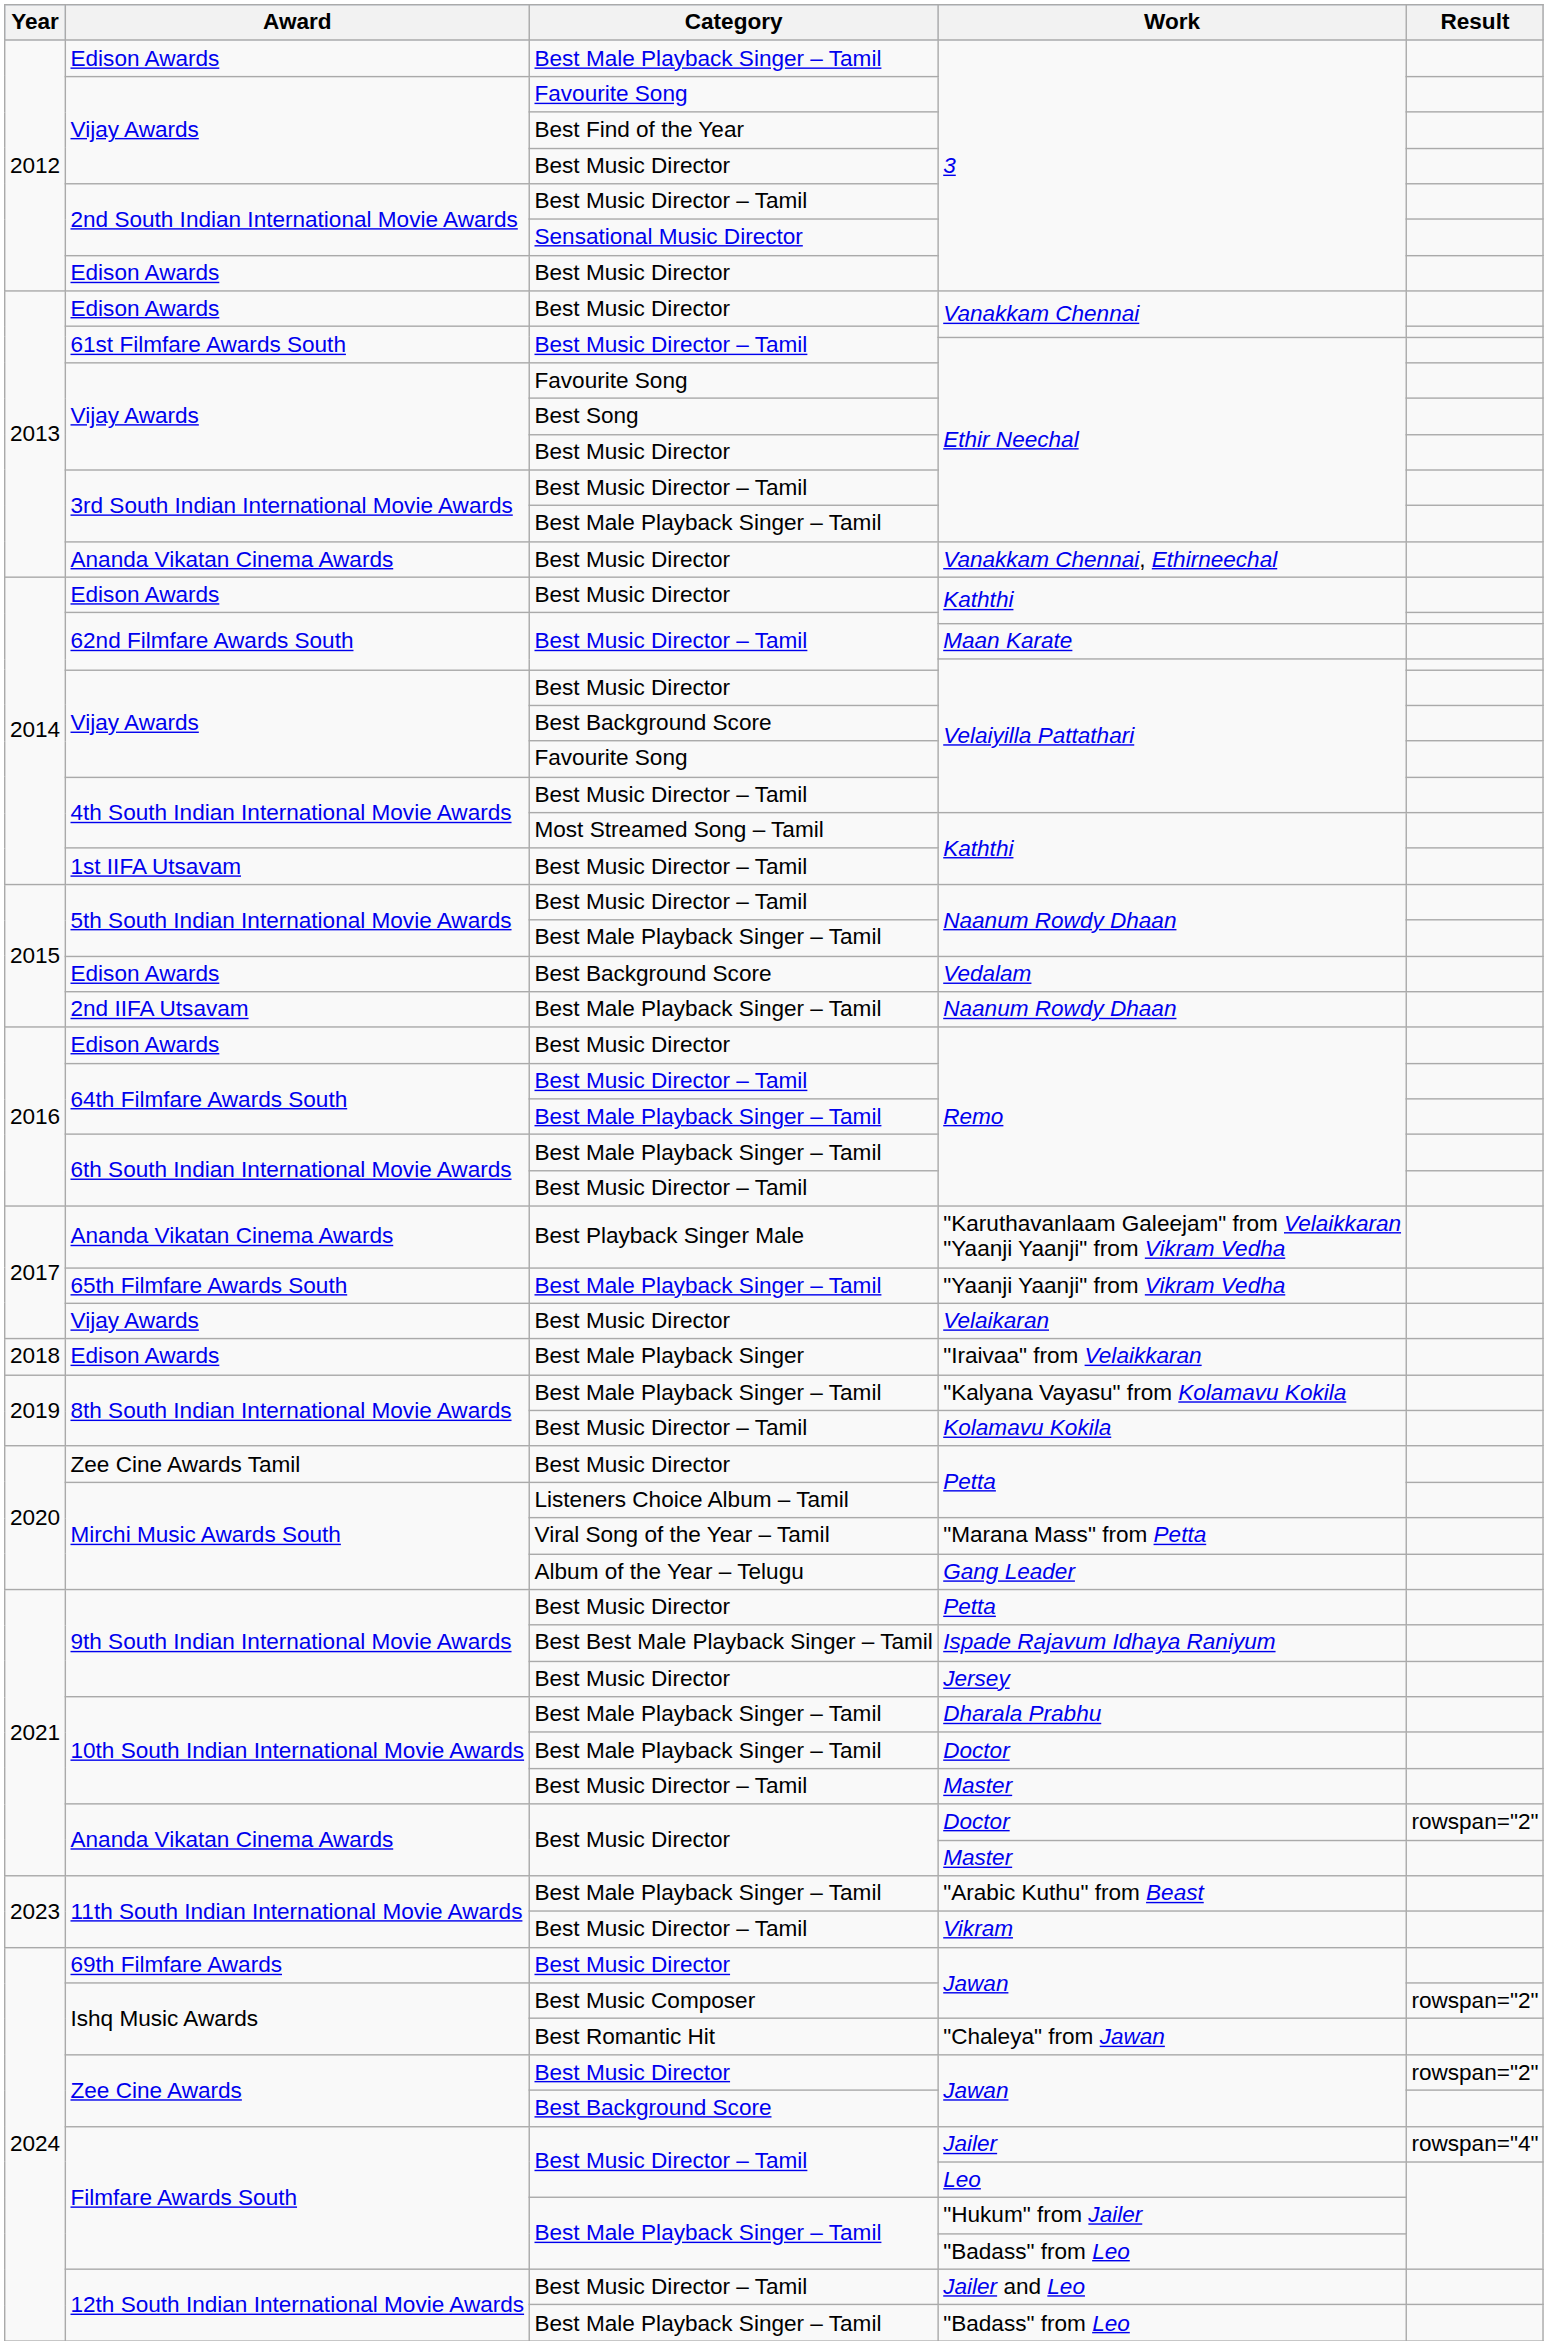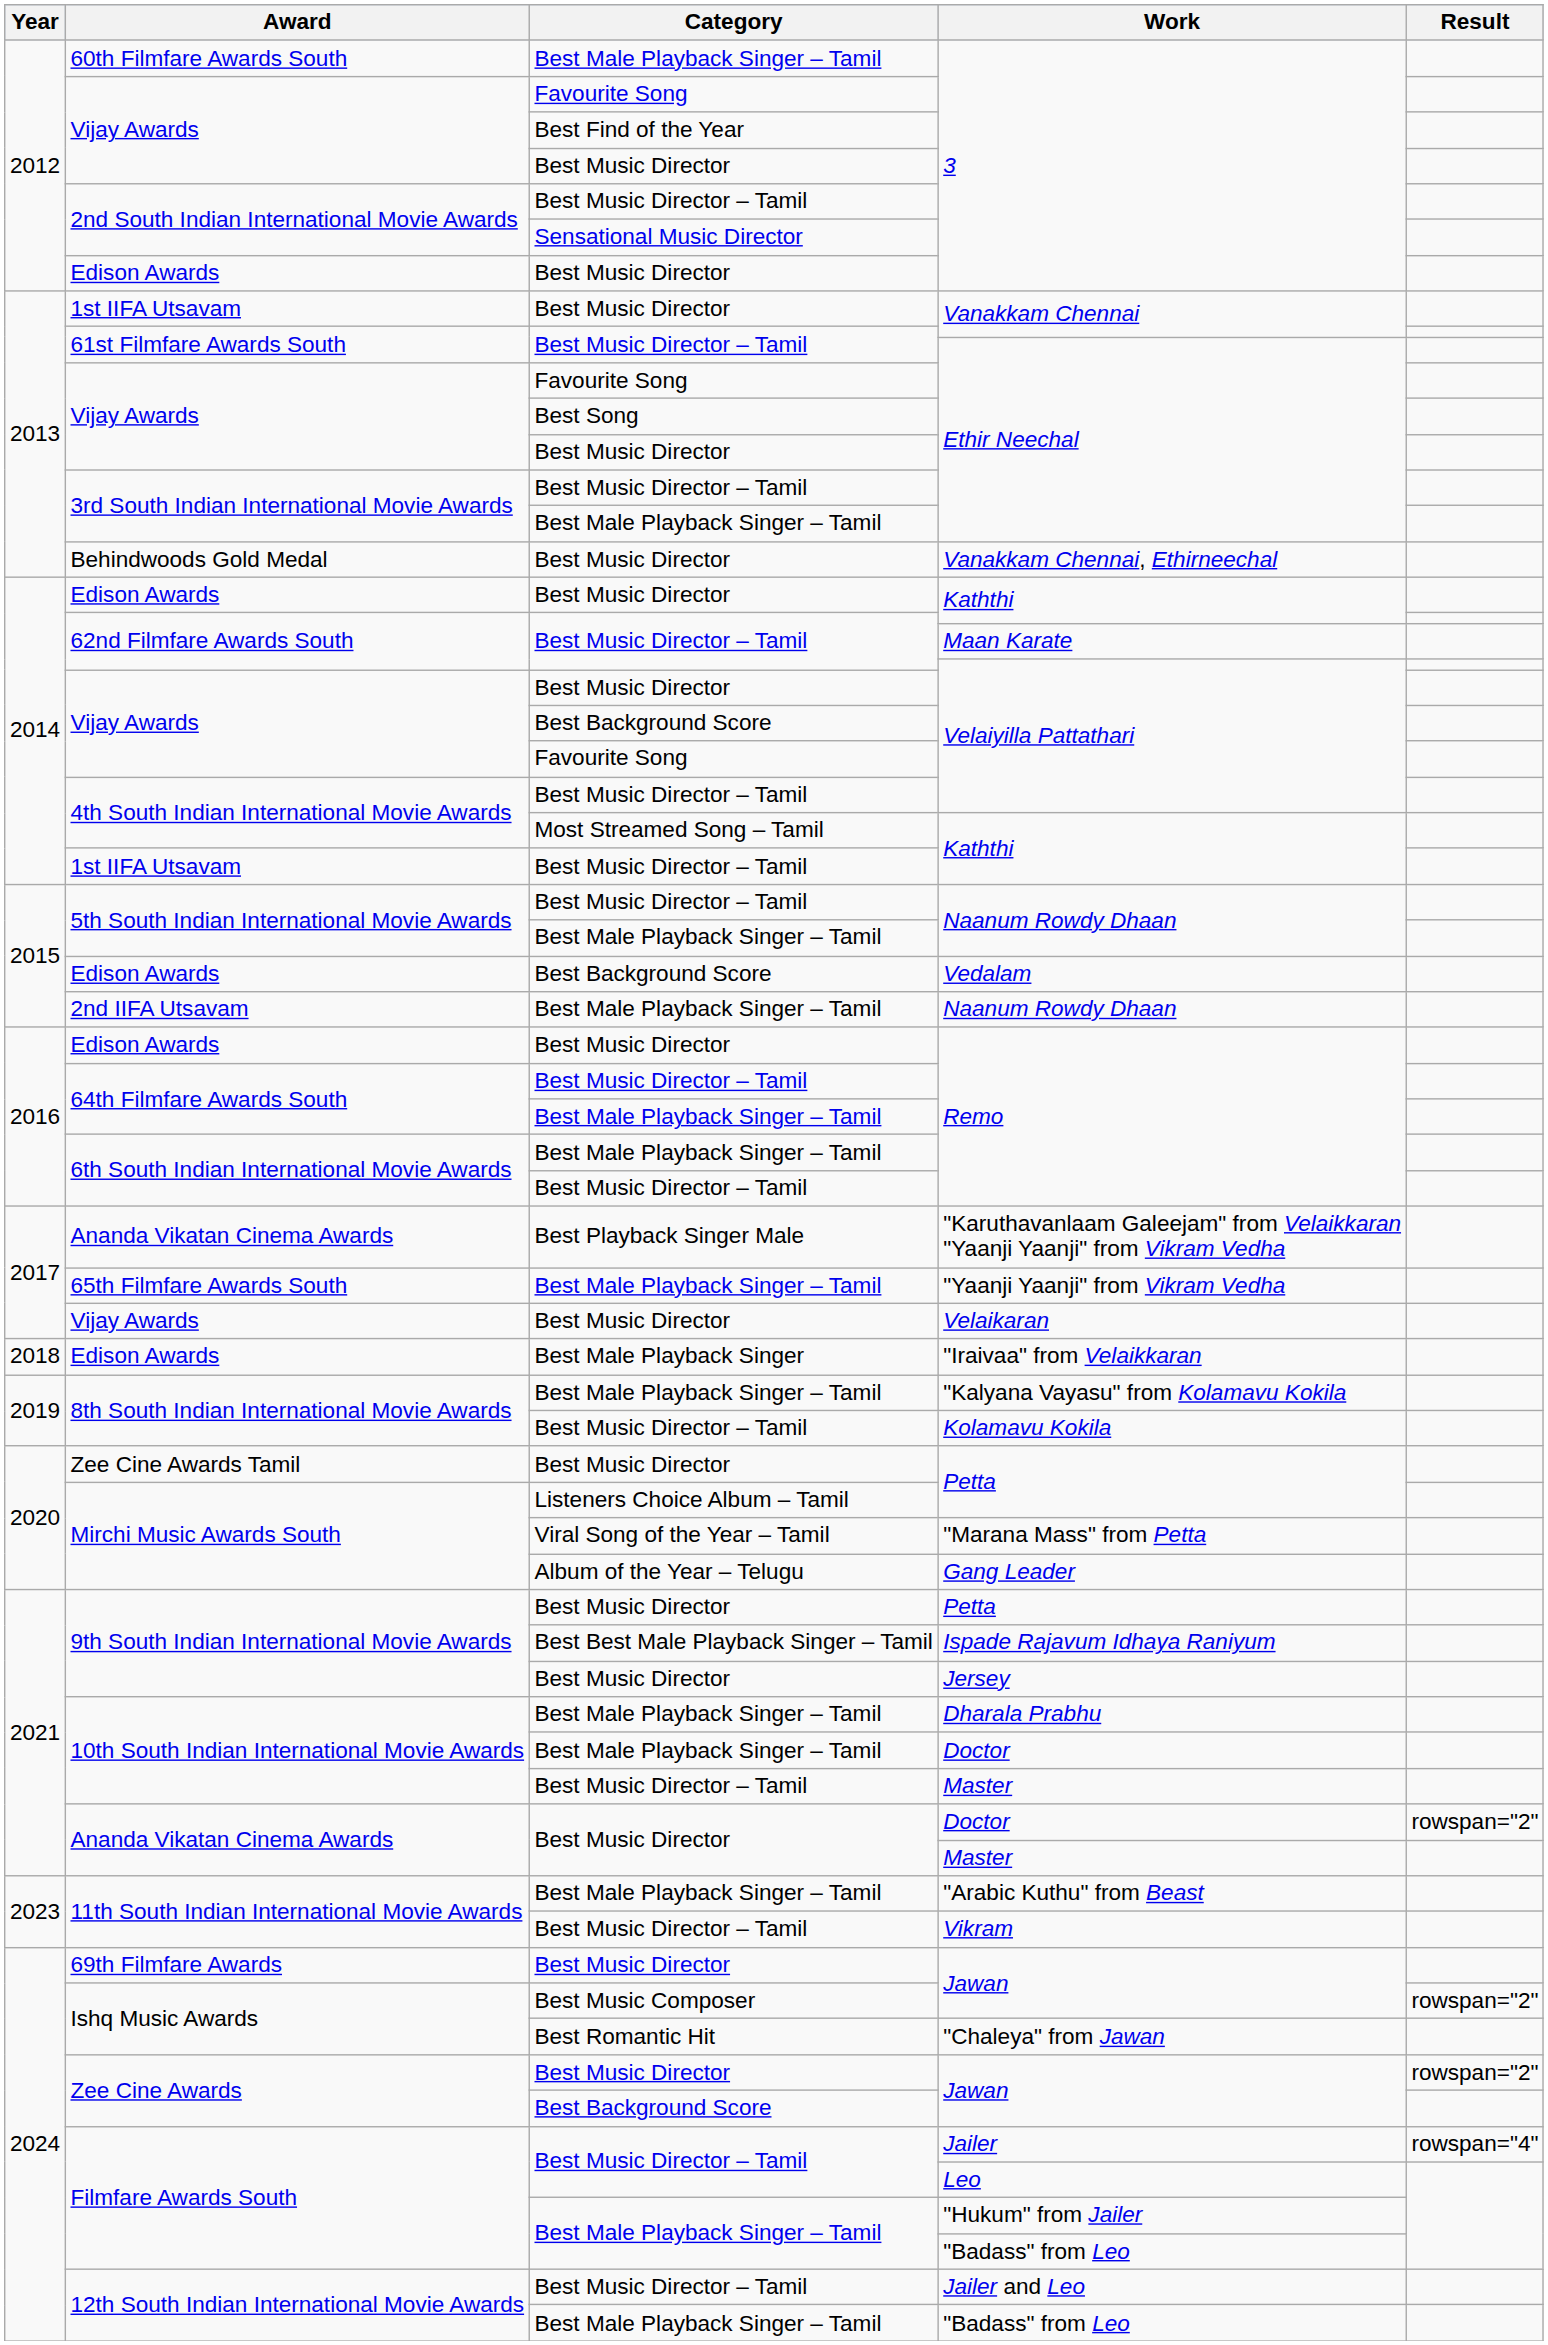(145, 58) Edison Awards -> (209, 58) 60th Filmfare Awards South
(145, 308) Edison Awards -> (156, 308) 1st IIFA Utsavam
(232, 559) Ananda Vikatan Cinema Awards -> (199, 559) Behindwoods Gold Medal
